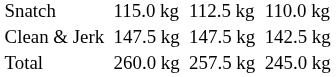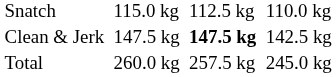(222, 37) normal -> (223, 37) bold
